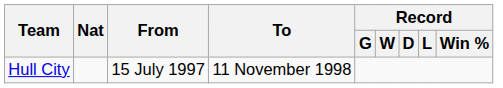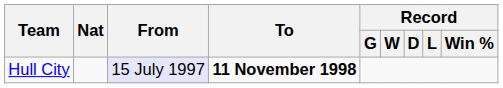(158, 69) no background -> (158, 69) lavender background
(282, 69) normal -> (284, 69) bold
